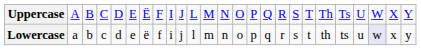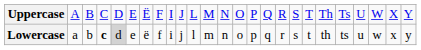(104, 34) normal -> (104, 34) bold
(119, 34) no background -> (119, 34) lightgrey background
(377, 34) lavender background -> (377, 34) no background
